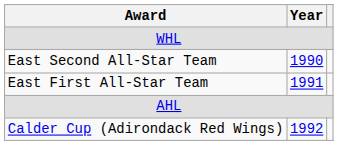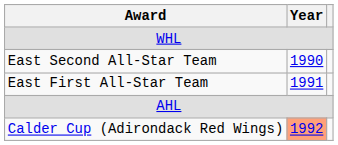(307, 129) no background -> (307, 129) lightsalmon background
